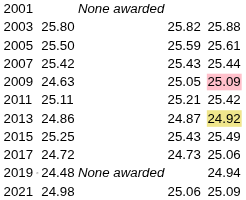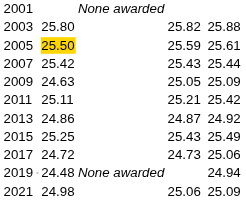(58, 45) no background -> (58, 45) gold background
(224, 82) pink background -> (224, 82) no background
(224, 118) khaki background -> (224, 118) no background
